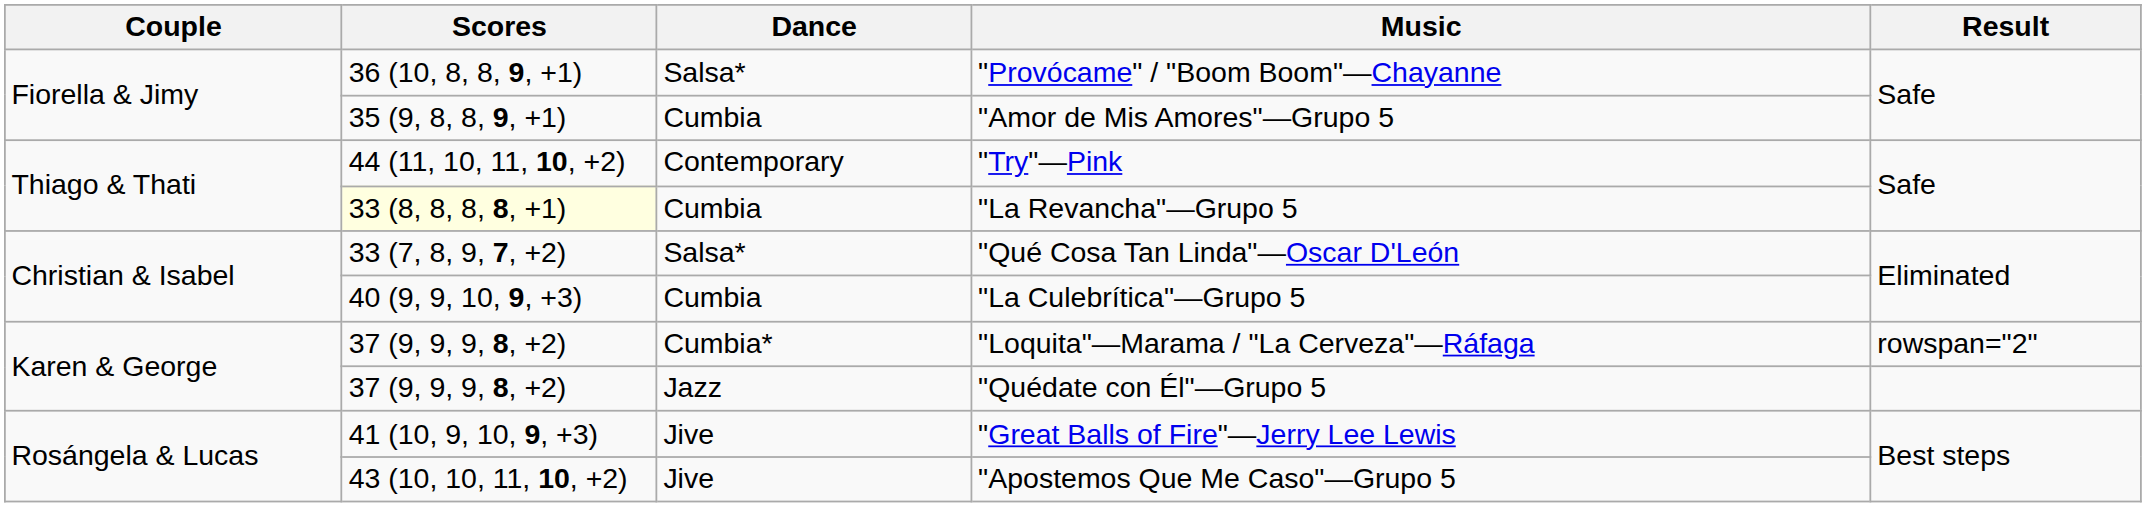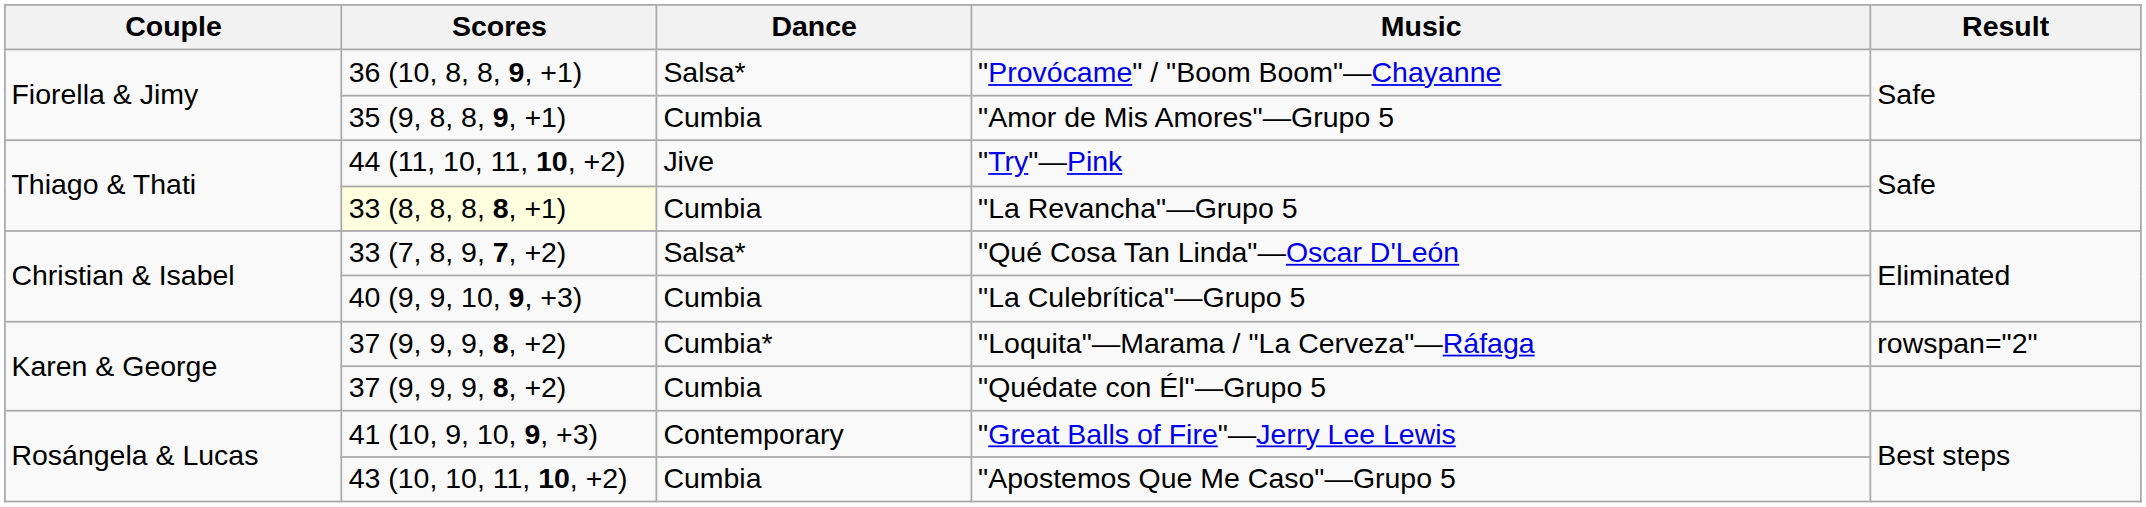(754, 162) Contemporary -> (689, 162) Jive
(693, 388) Jazz -> (712, 388) Cumbia
(689, 433) Jive -> (754, 433) Contemporary
(689, 478) Jive -> (712, 478) Cumbia
